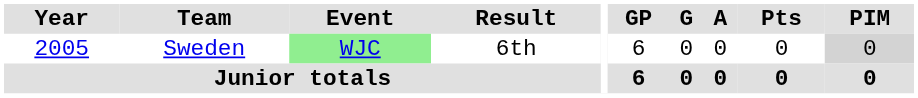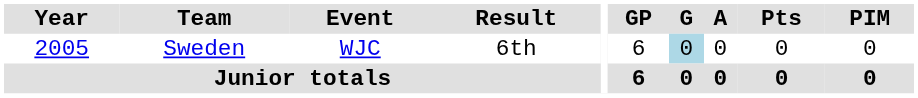(360, 49) lightgreen background -> (360, 49) no background
(686, 49) no background -> (686, 49) lightblue background
(870, 49) lightgrey background -> (870, 49) no background
